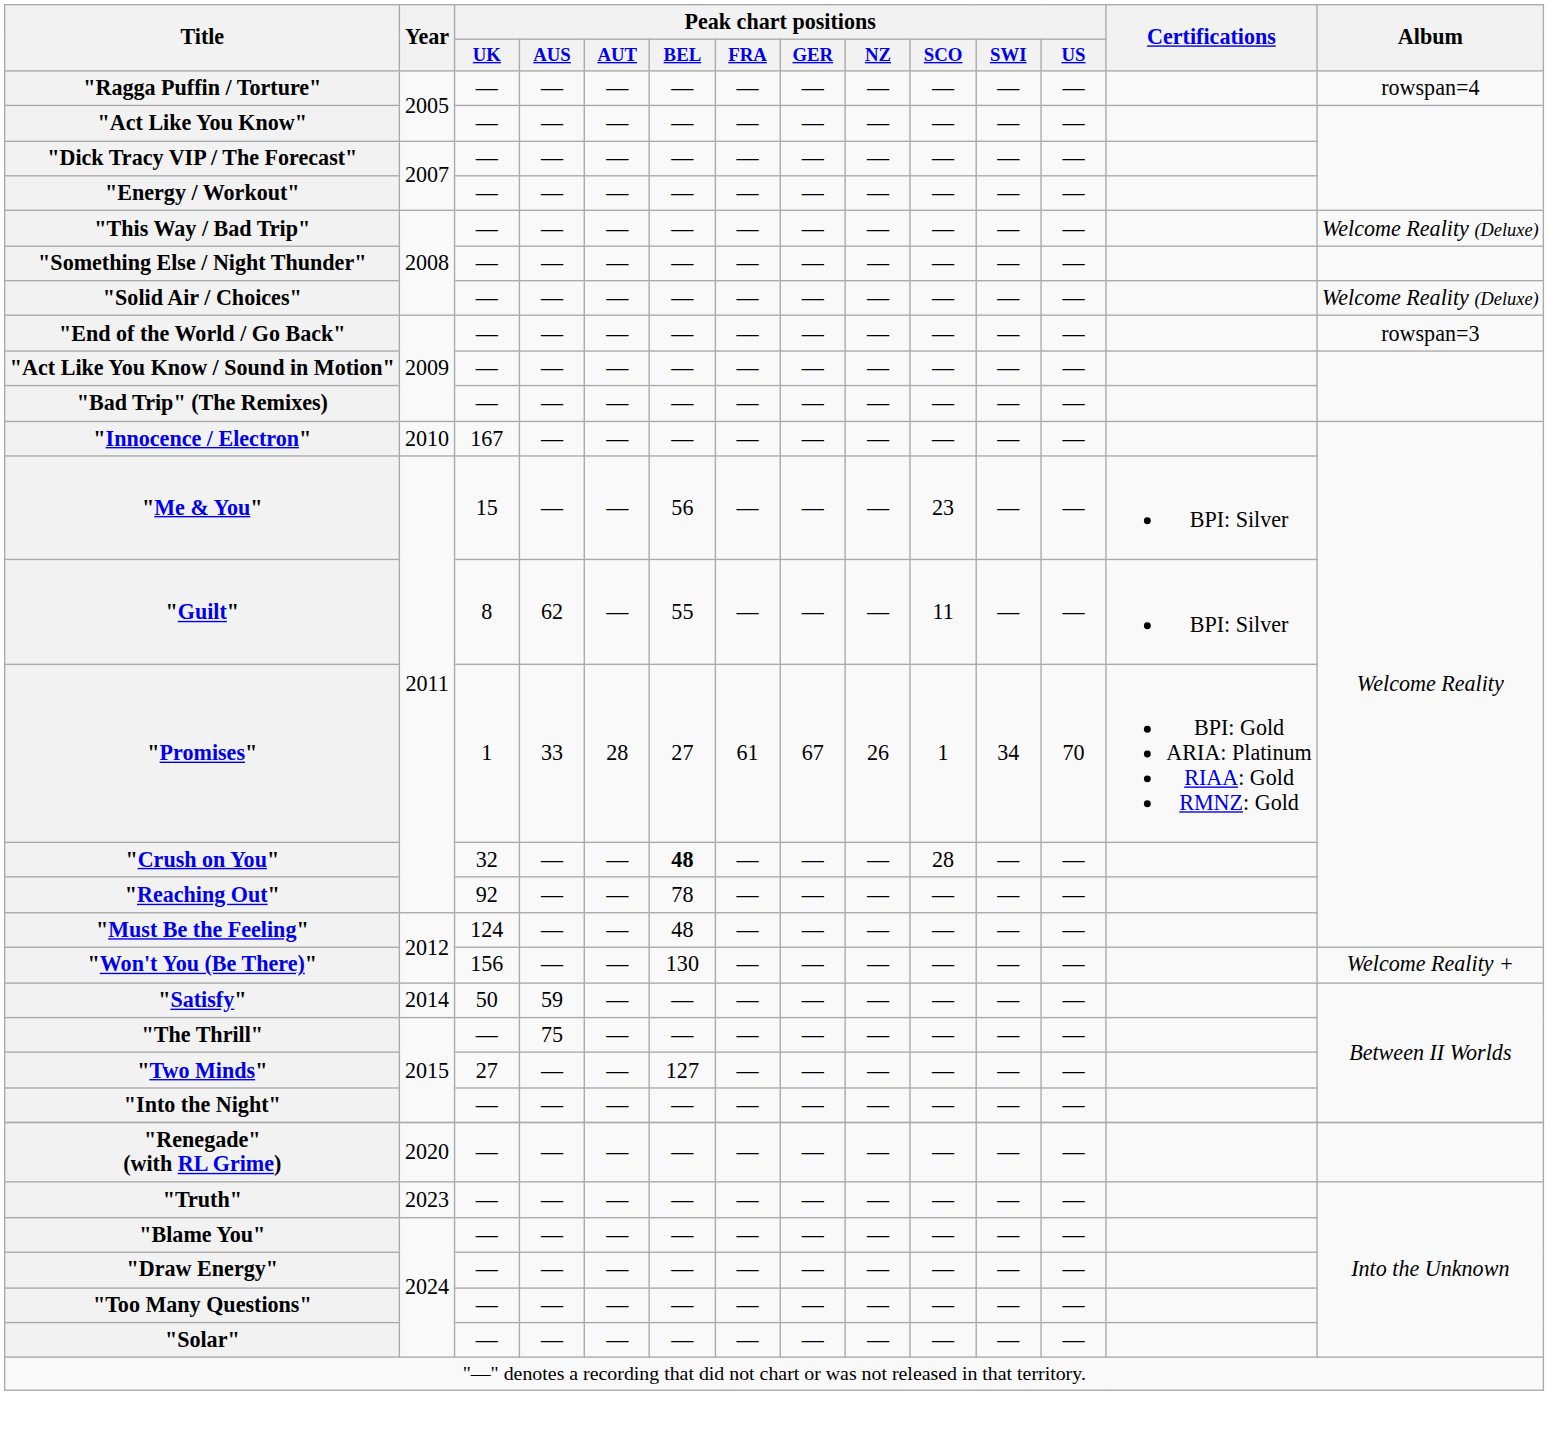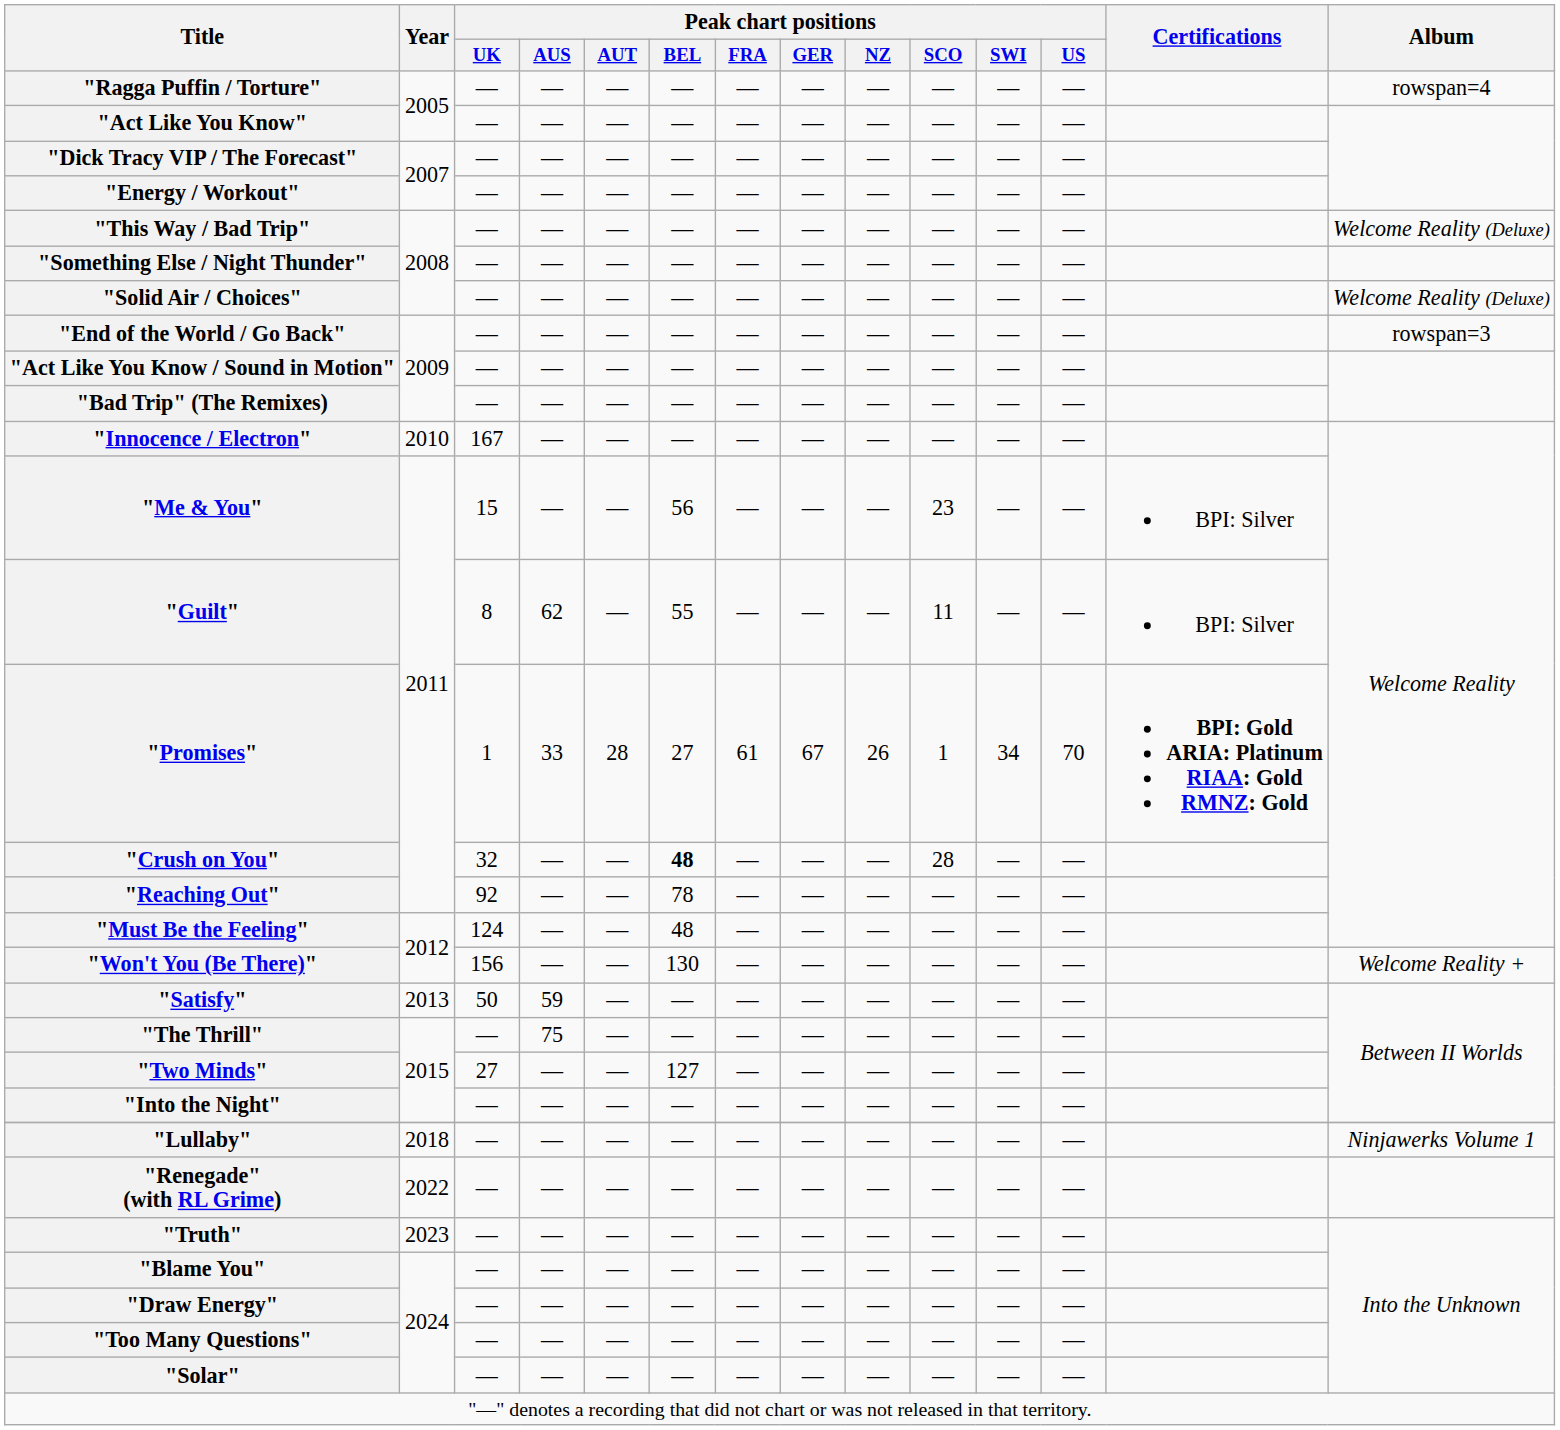(1211, 766) normal -> (1217, 766) bold
(427, 999) 2014 -> (427, 999) 2013
+ row: (202, 1139)
(427, 1152) 2020 -> (427, 1187) 2022
